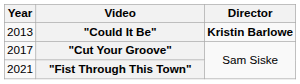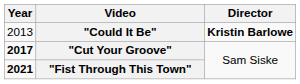(20, 50) normal -> (20, 50) bold
(20, 69) normal -> (20, 69) bold
